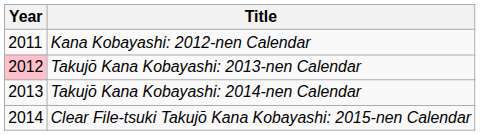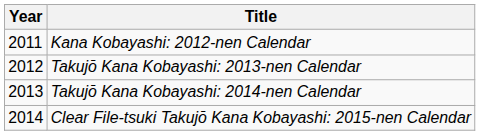(26, 67) pink background -> (26, 67) no background
